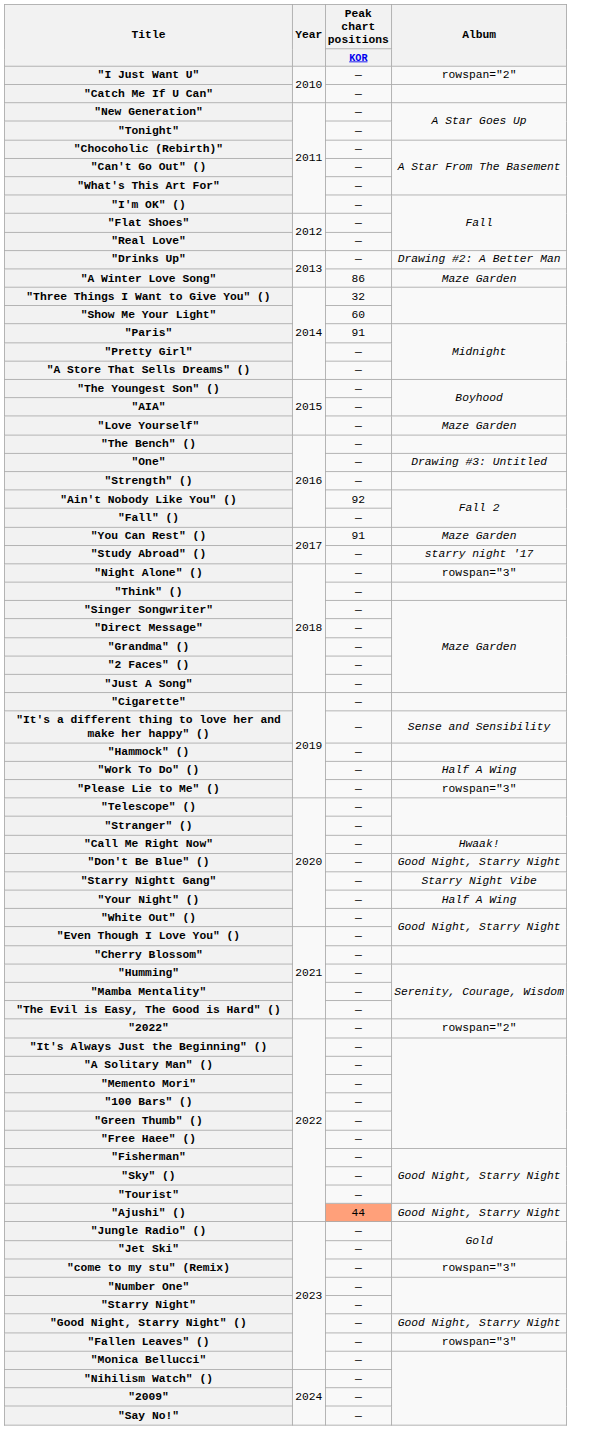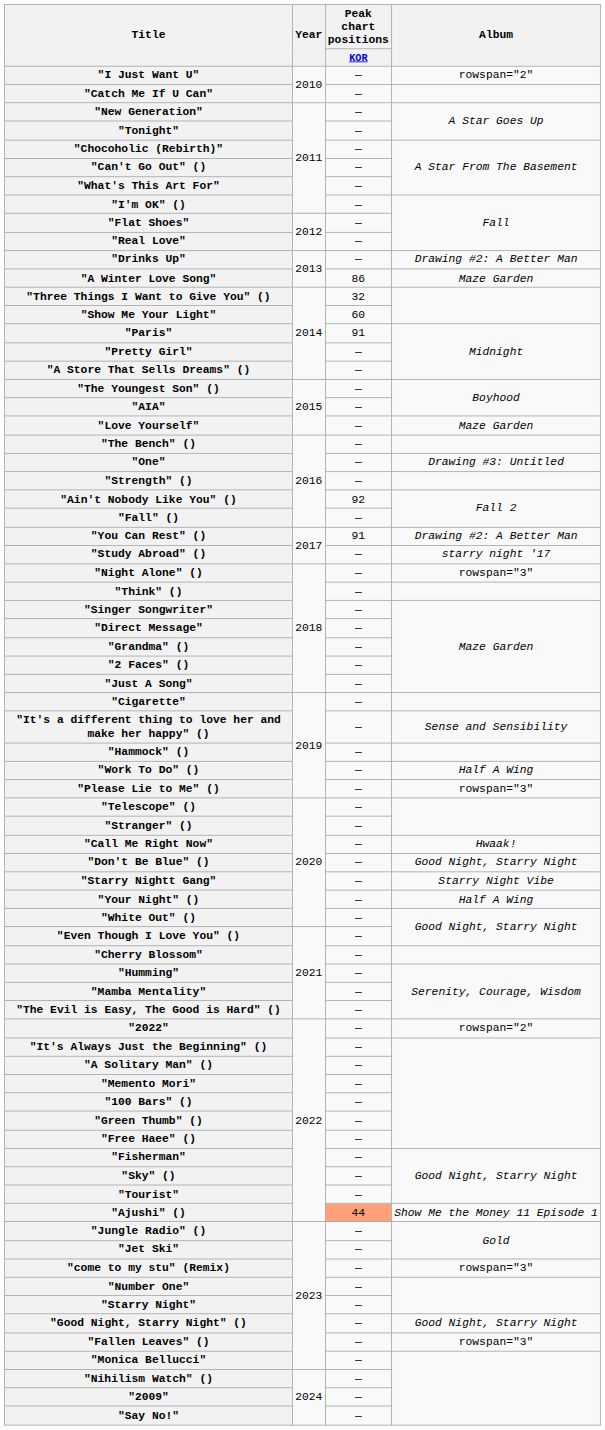(479, 536) Maze Garden -> (496, 536) Drawing #2: A Better Man
(479, 1213) Good Night, Starry Night -> (496, 1213) Show Me the Money 11 Episode 1
